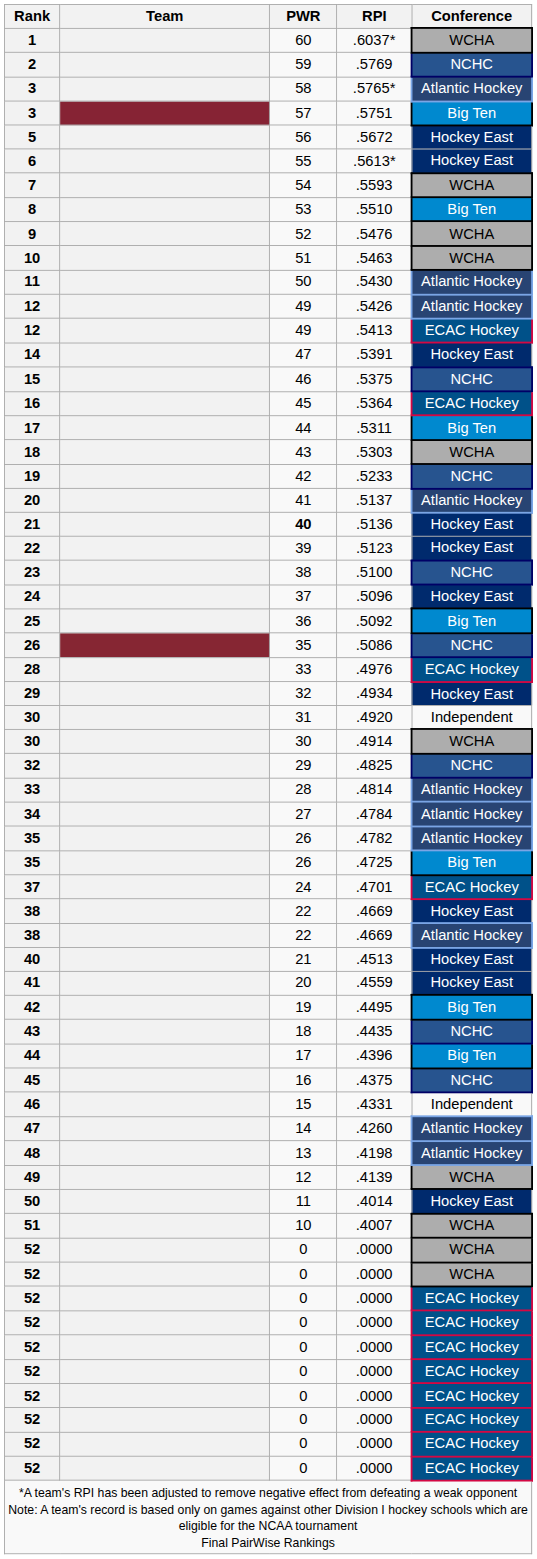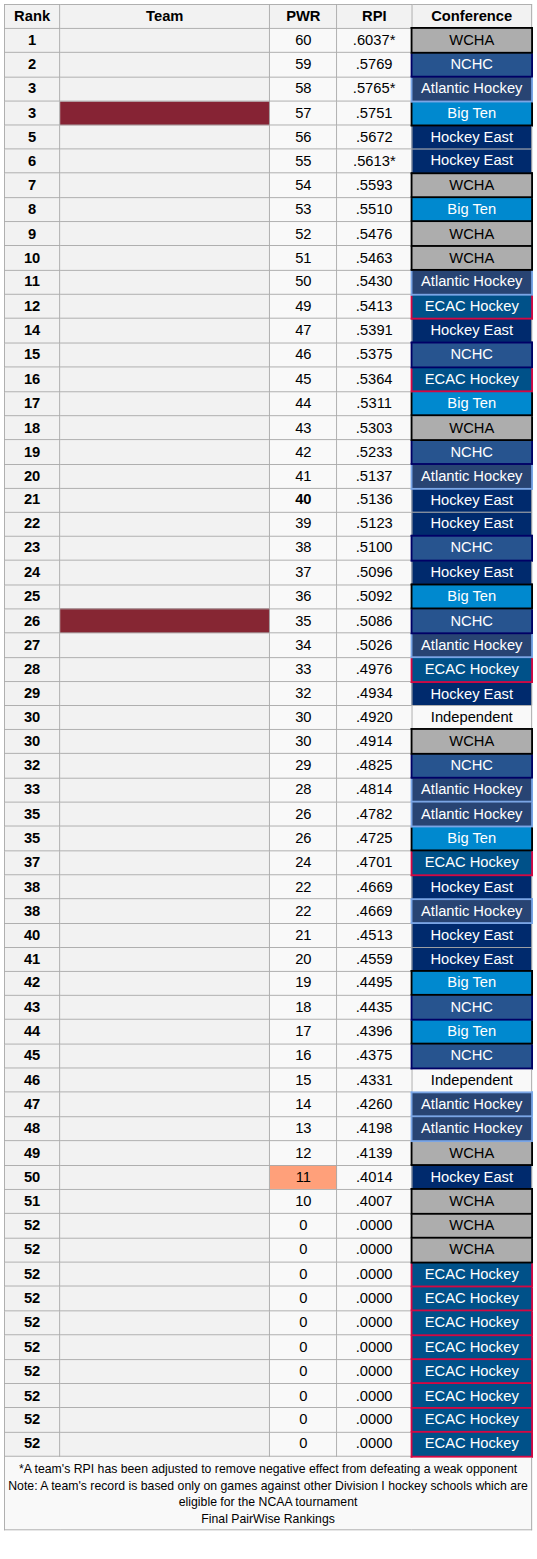- row: (32, 306)
+ row: (32, 645)
(303, 717) 31 -> (303, 717) 30
- row: (32, 814)
(303, 1201) no background -> (303, 1177) lightsalmon background
